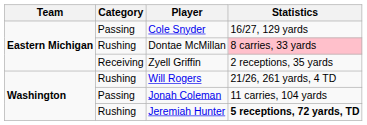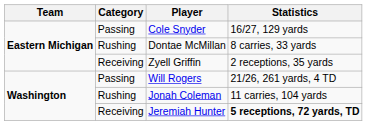(273, 46) pink background -> (273, 46) no background
(117, 79) Rushing -> (116, 79) Passing
(116, 95) Passing -> (117, 95) Rushing
(117, 112) Rushing -> (121, 112) Receiving
